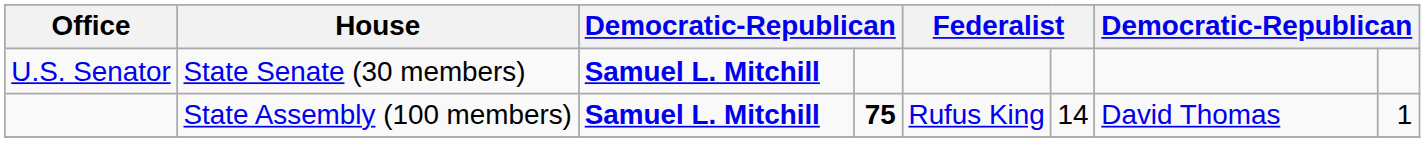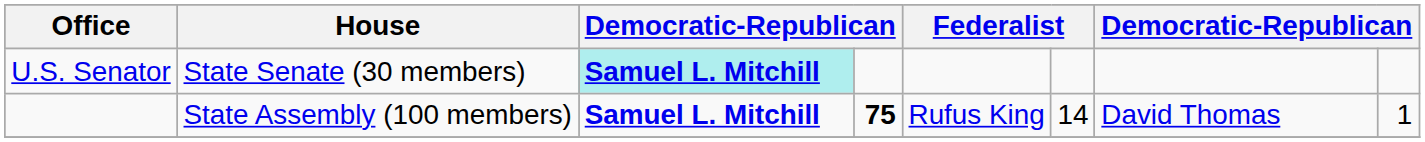(702, 70) no background -> (702, 70) paleturquoise background
